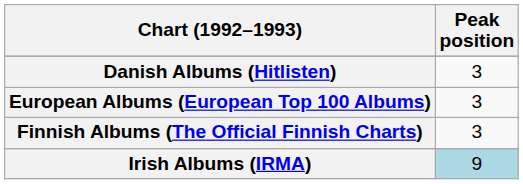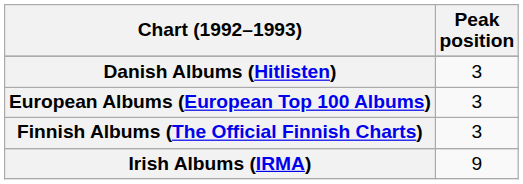(477, 163) lightblue background -> (477, 163) no background
